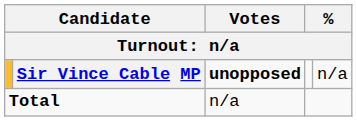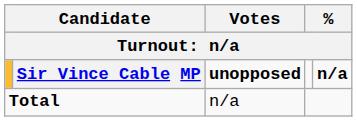(332, 74) normal -> (332, 74) bold
